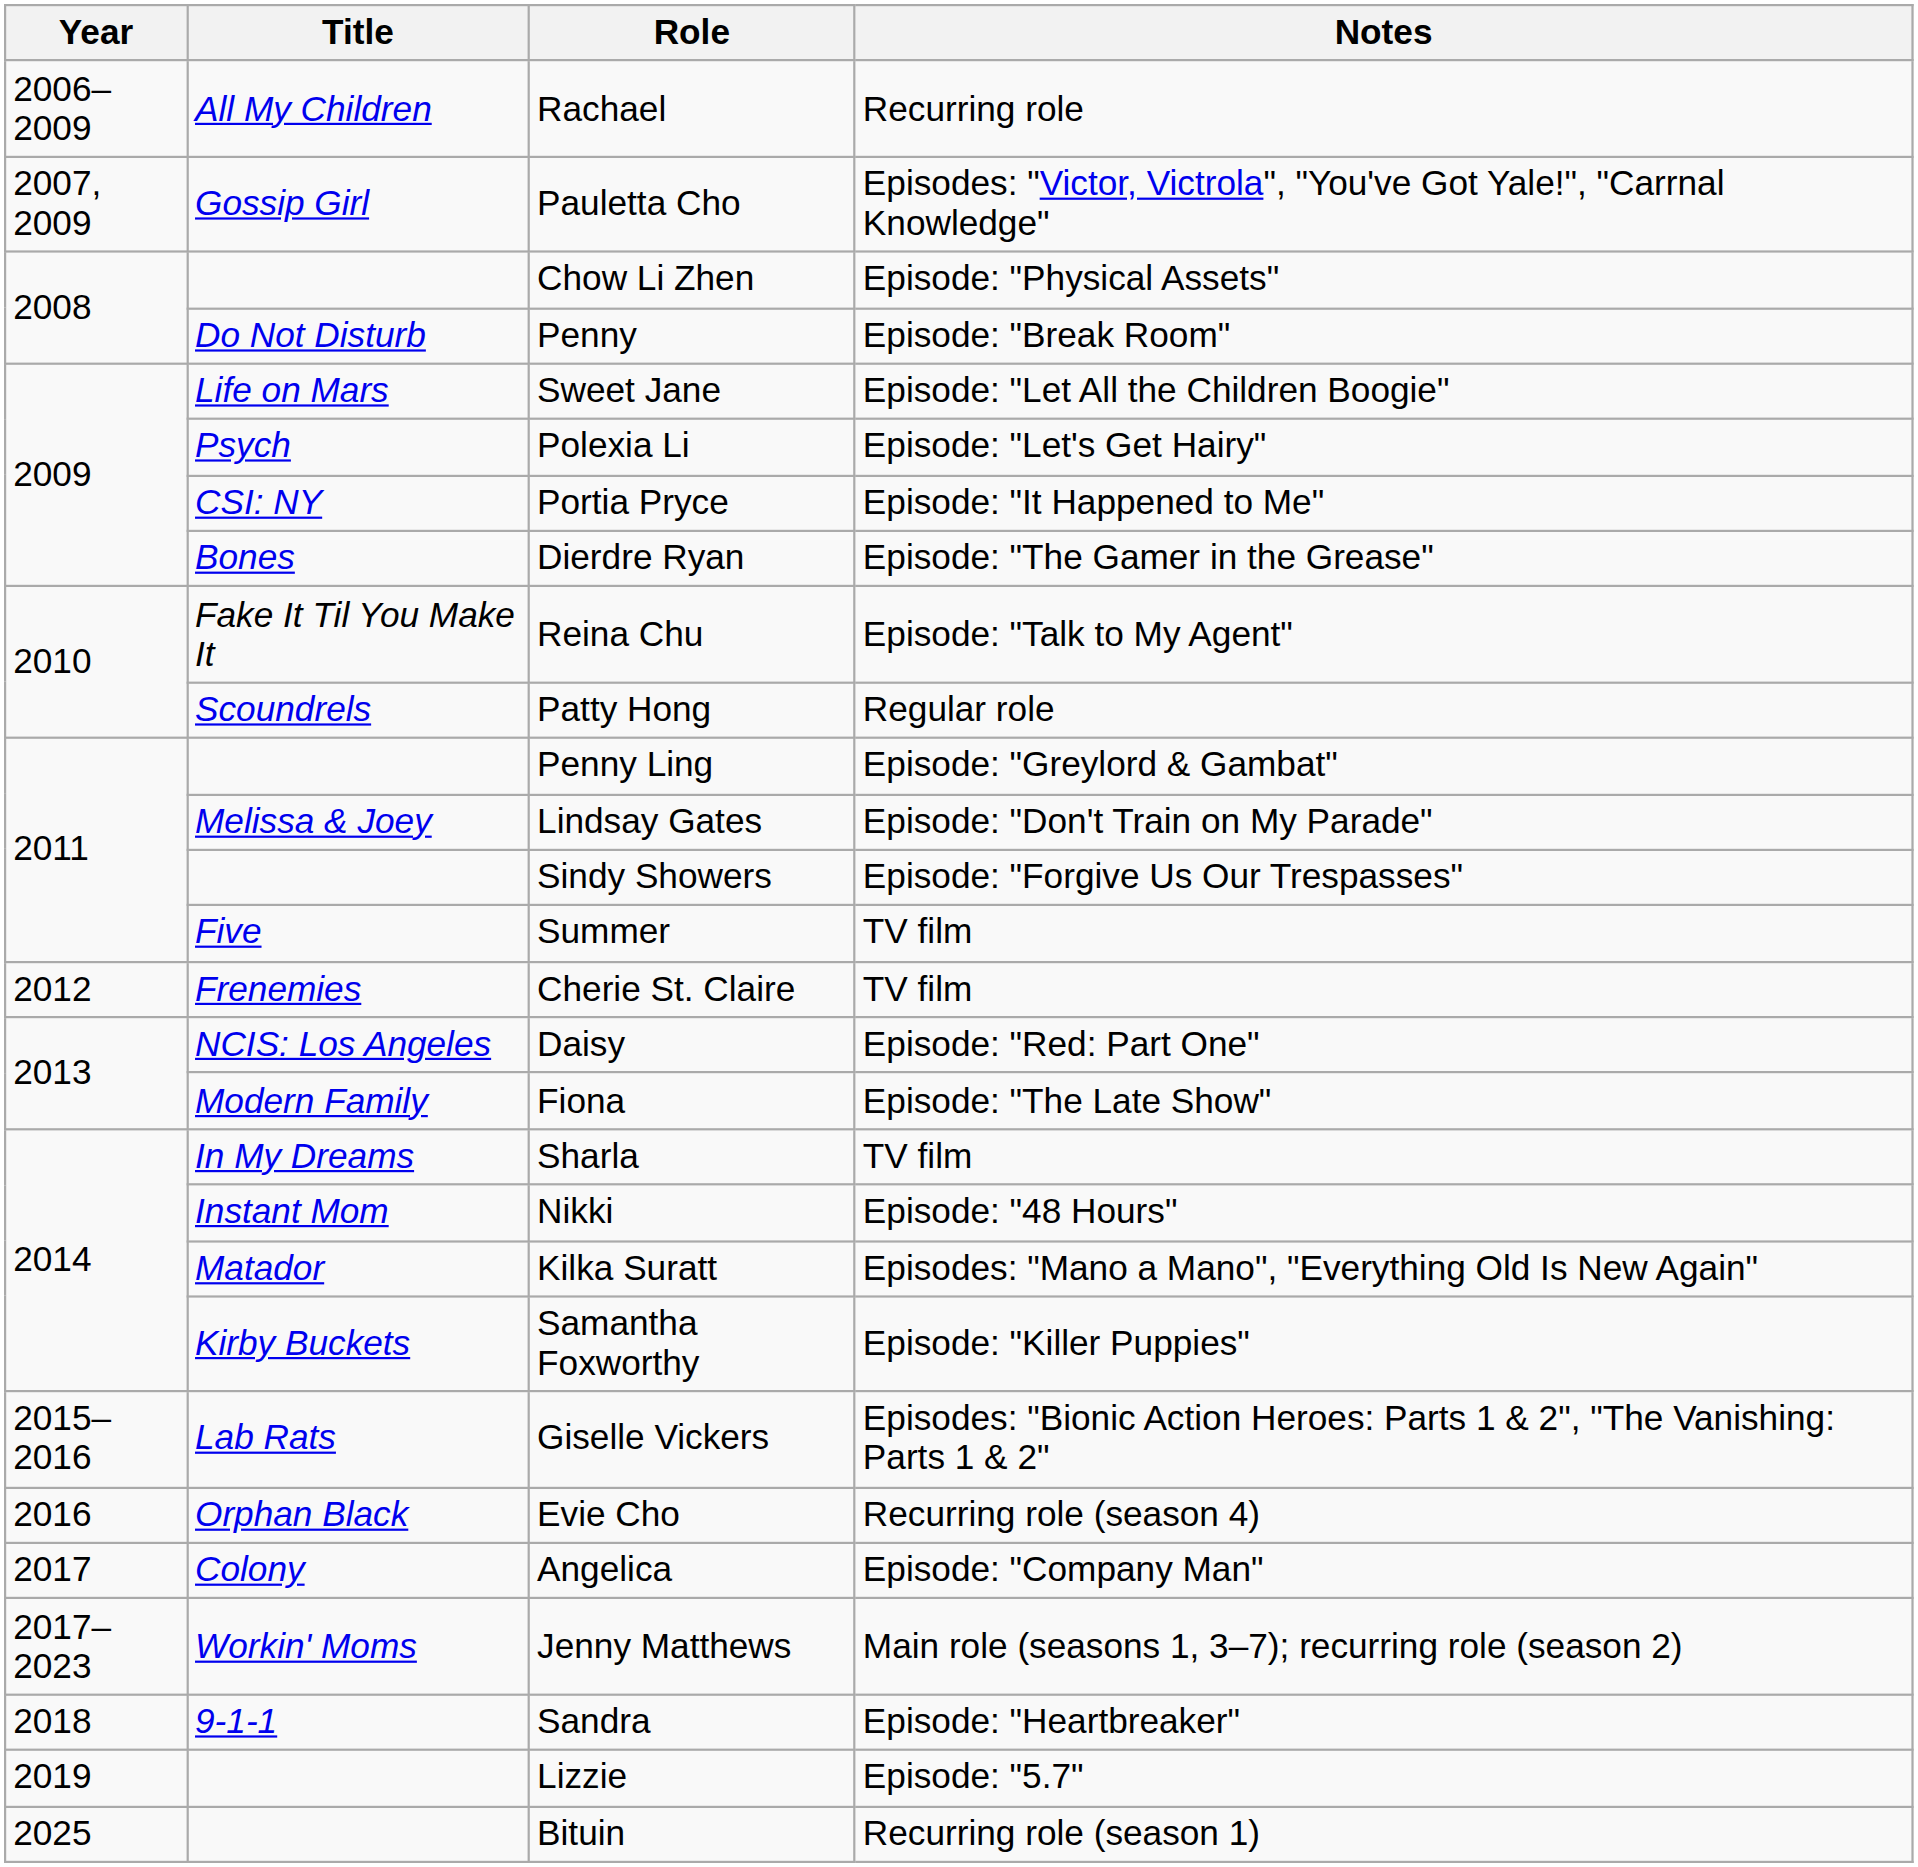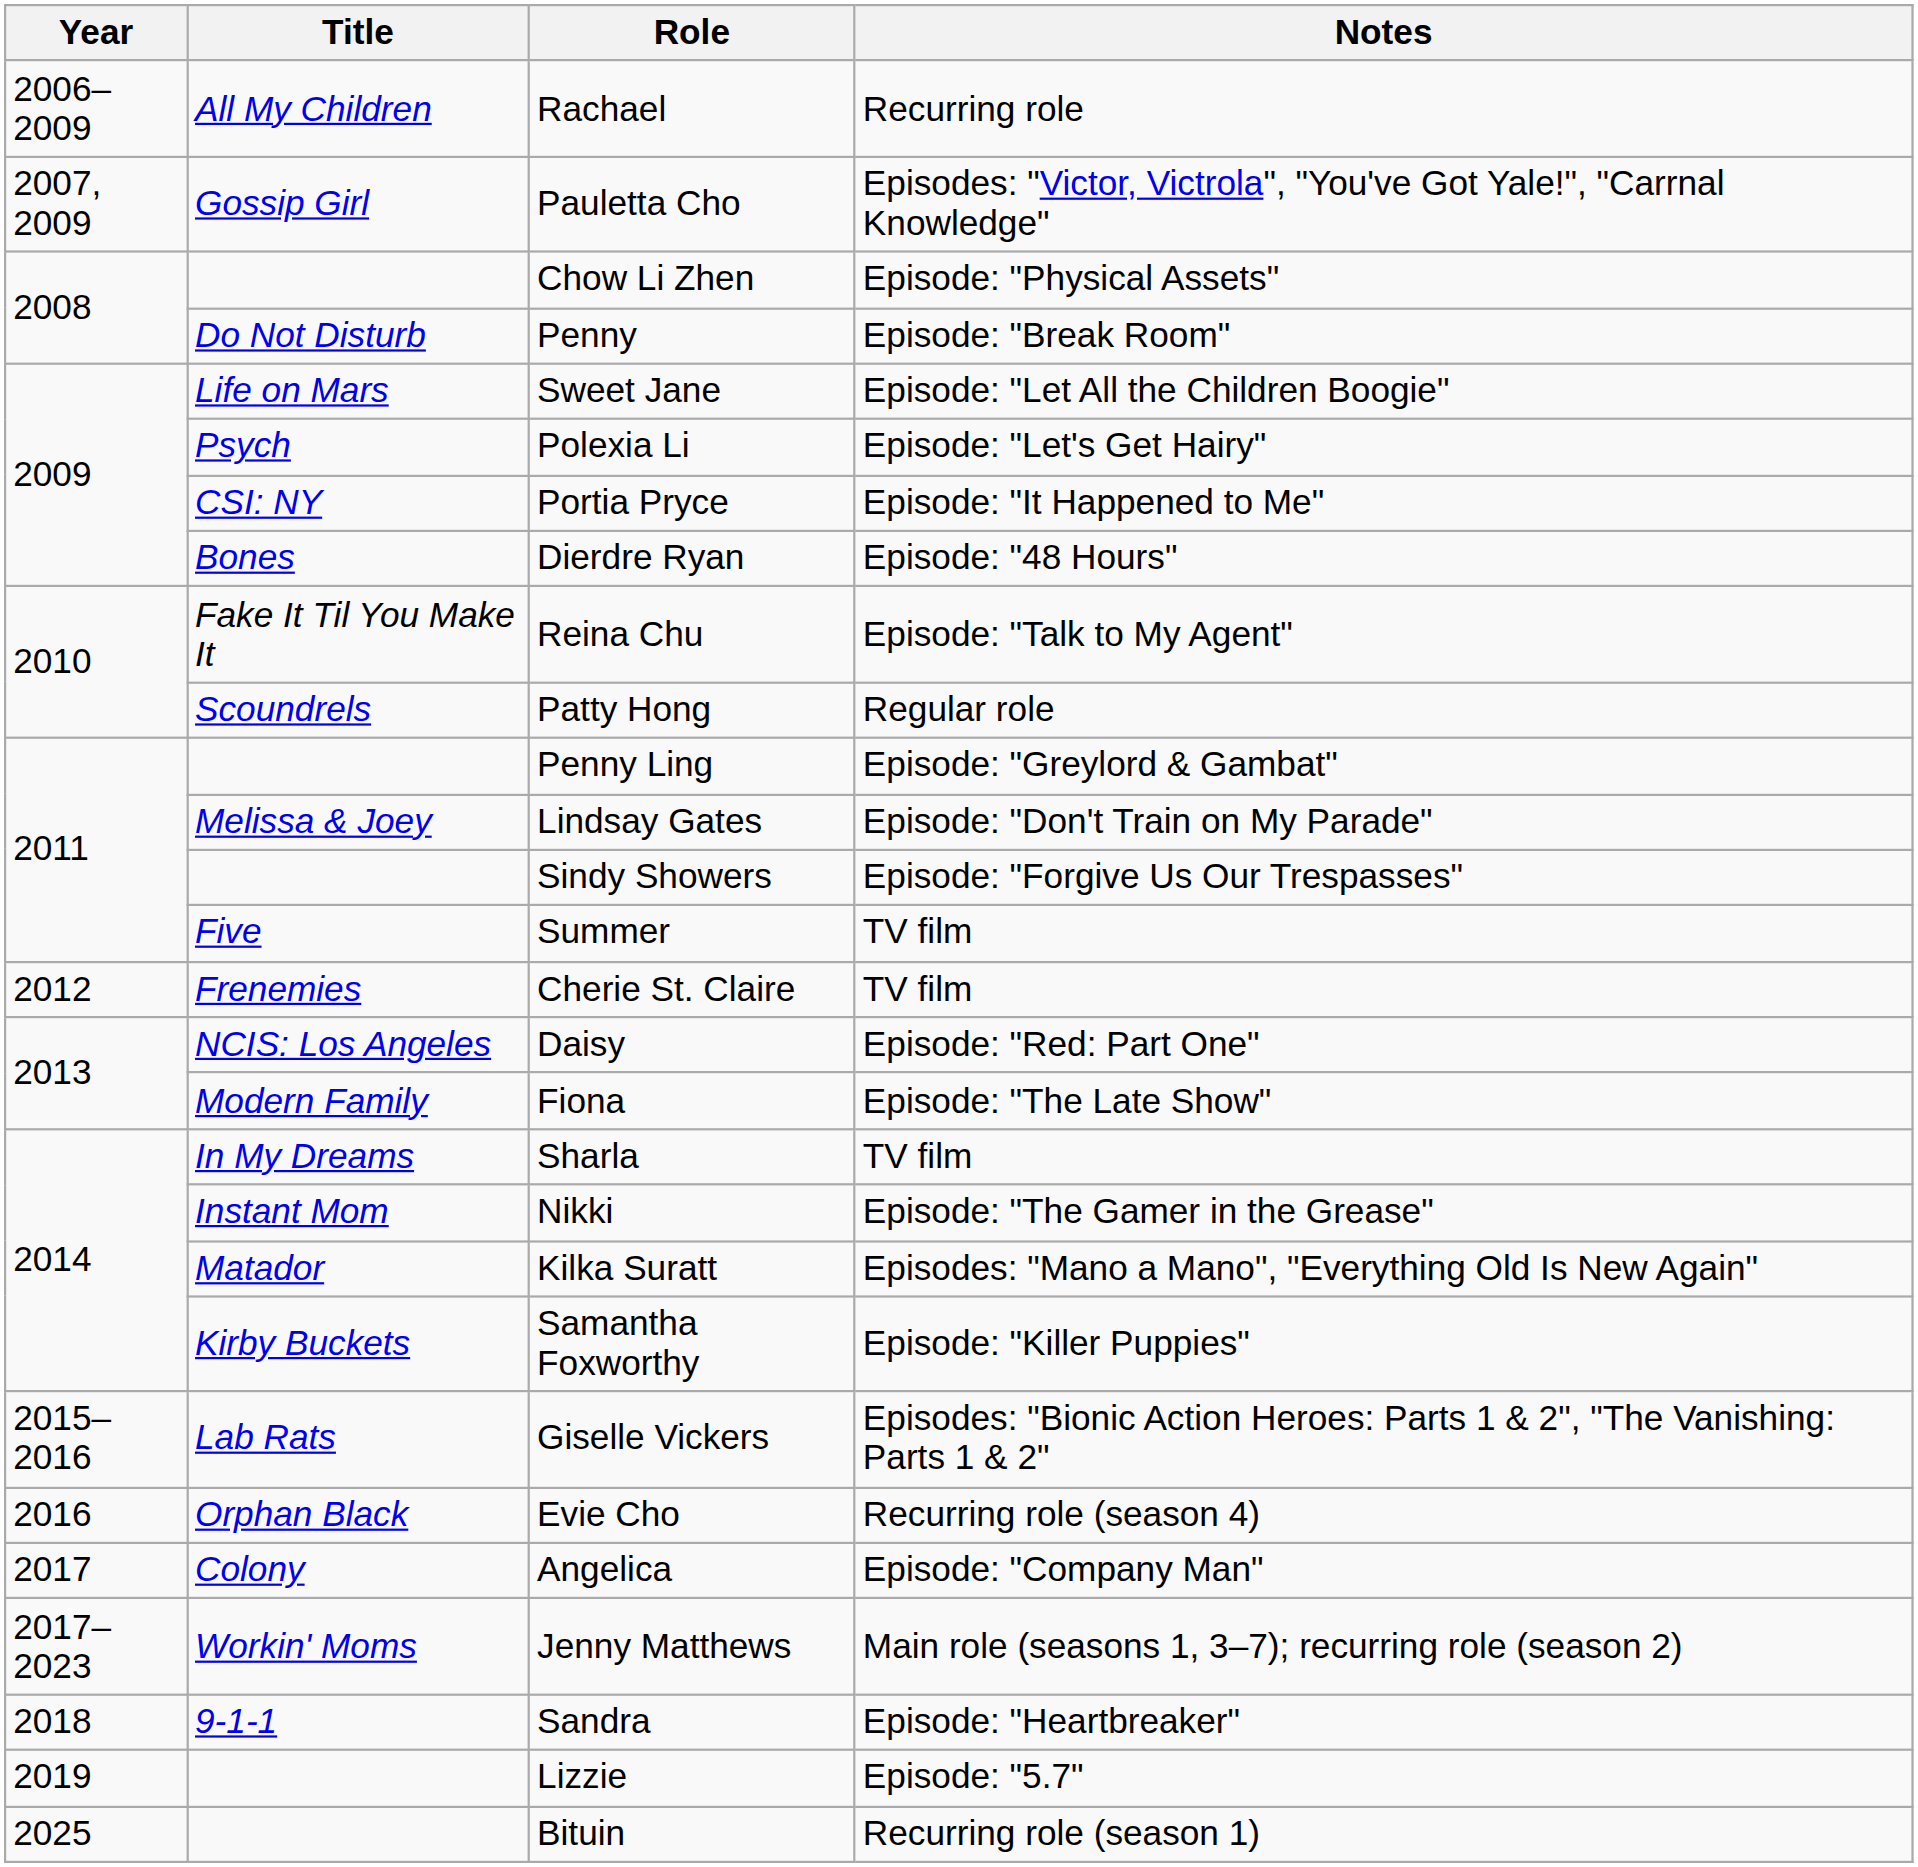(1148, 558) Episode: "The Gamer in the Grease" -> (1020, 558) Episode: "48 Hours"
(1020, 1211) Episode: "48 Hours" -> (1148, 1211) Episode: "The Gamer in the Grease"
